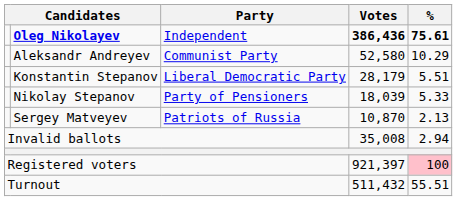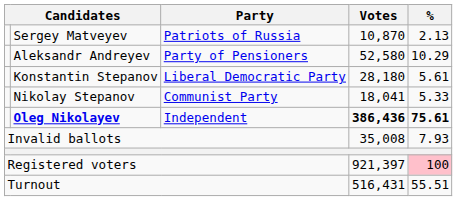rows swapped: (67, 35) <-> (70, 118)
(221, 56) Communist Party -> (236, 56) Party of Pensioners
(382, 76) 28,179 -> (382, 76) 28,180
(434, 76) 5.51 -> (434, 76) 5.61
(236, 97) Party of Pensioners -> (221, 97) Communist Party
(382, 97) 18,039 -> (382, 97) 18,041
(434, 138) 2.94 -> (434, 138) 7.93
(379, 185) 511,432 -> (379, 185) 516,431
